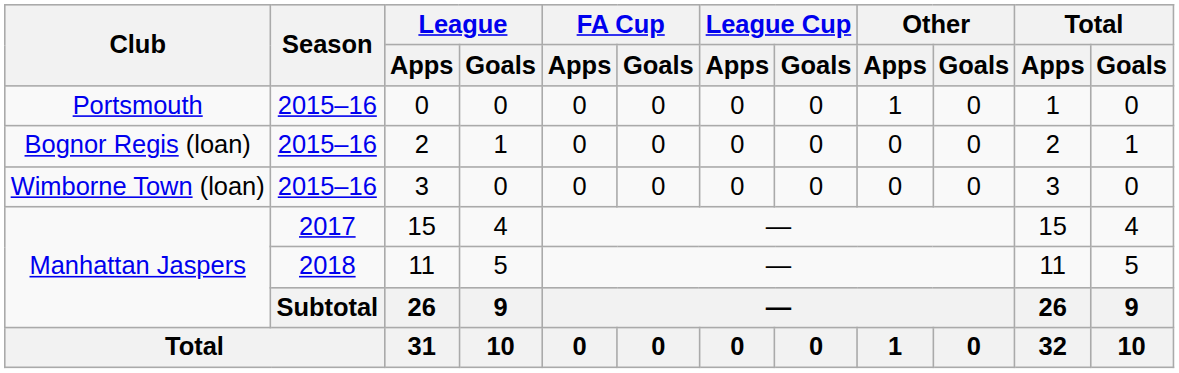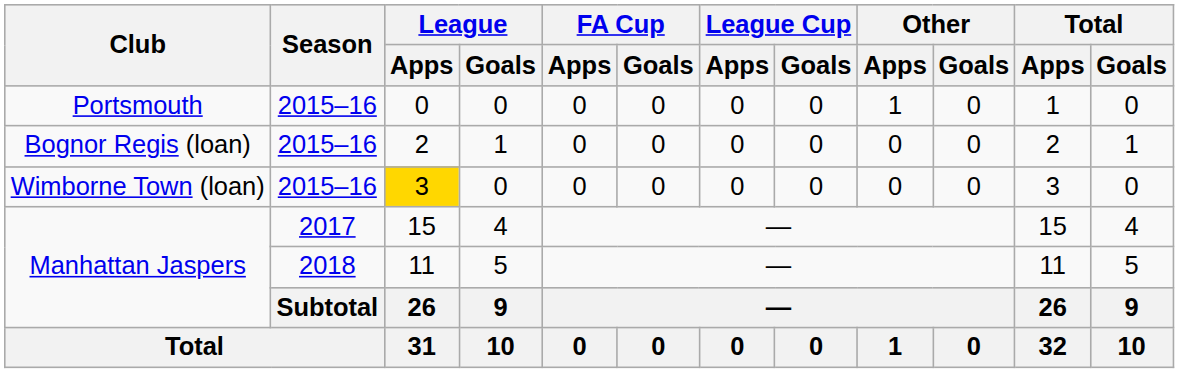(422, 186) no background -> (422, 186) gold background
